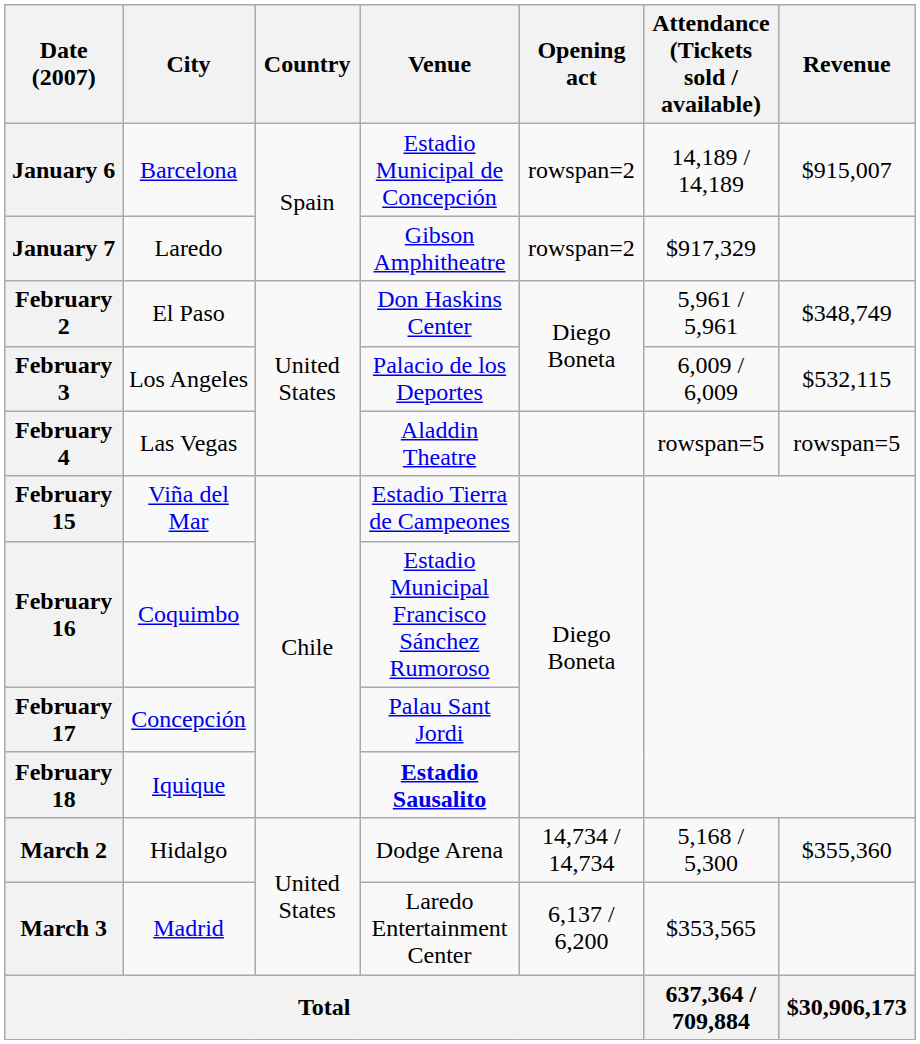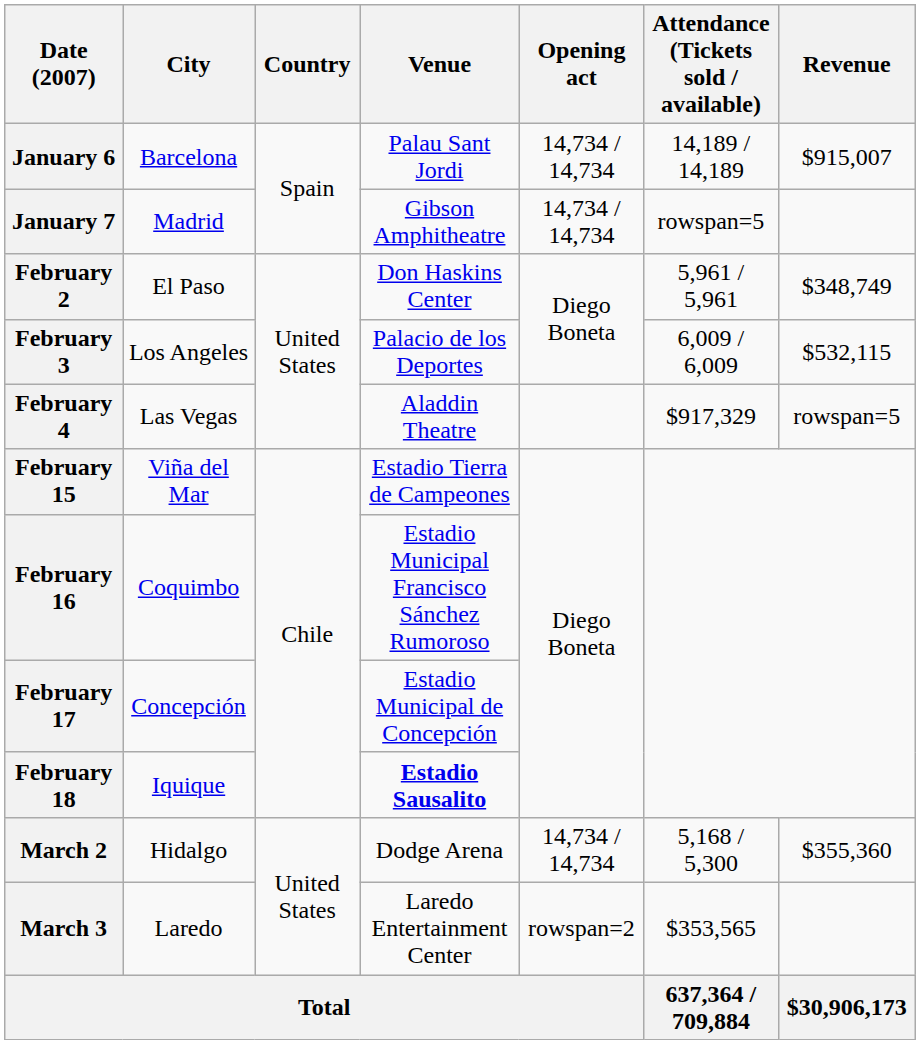(439, 169) Estadio Municipal de Concepción -> (439, 156) Palau Sant Jordi
(581, 169) rowspan=2 -> (581, 156) 14,734 / 14,734
(189, 248) Laredo -> (189, 221) Madrid
(581, 248) rowspan=2 -> (581, 221) 14,734 / 14,734
(711, 248) $917,329 -> (711, 221) rowspan=5
(711, 443) rowspan=5 -> (711, 416) $917,329
(439, 719) Palau Sant Jordi -> (439, 706) Estadio Municipal de Concepción
(189, 928) Madrid -> (189, 928) Laredo
(581, 928) 6,137 / 6,200 -> (581, 928) rowspan=2
